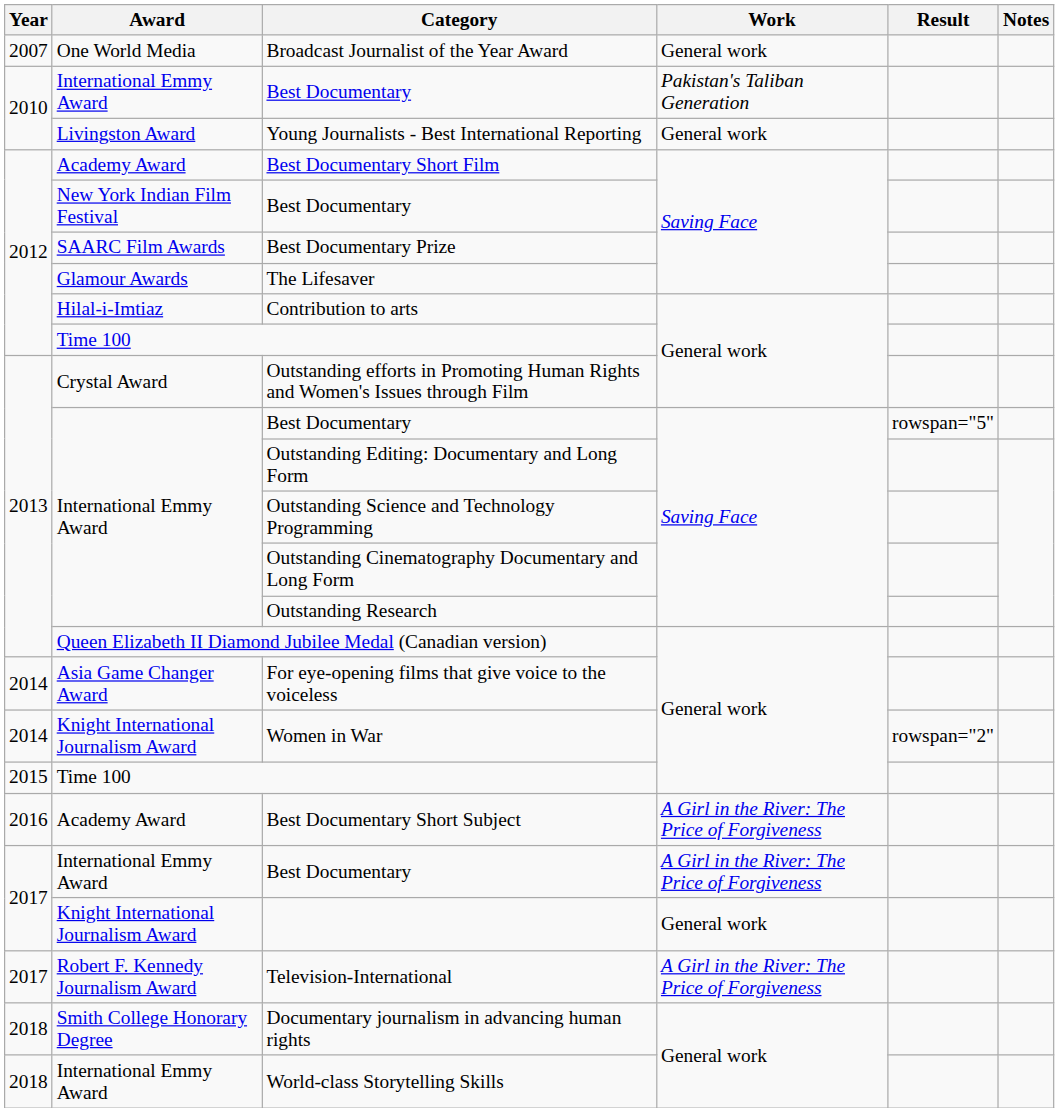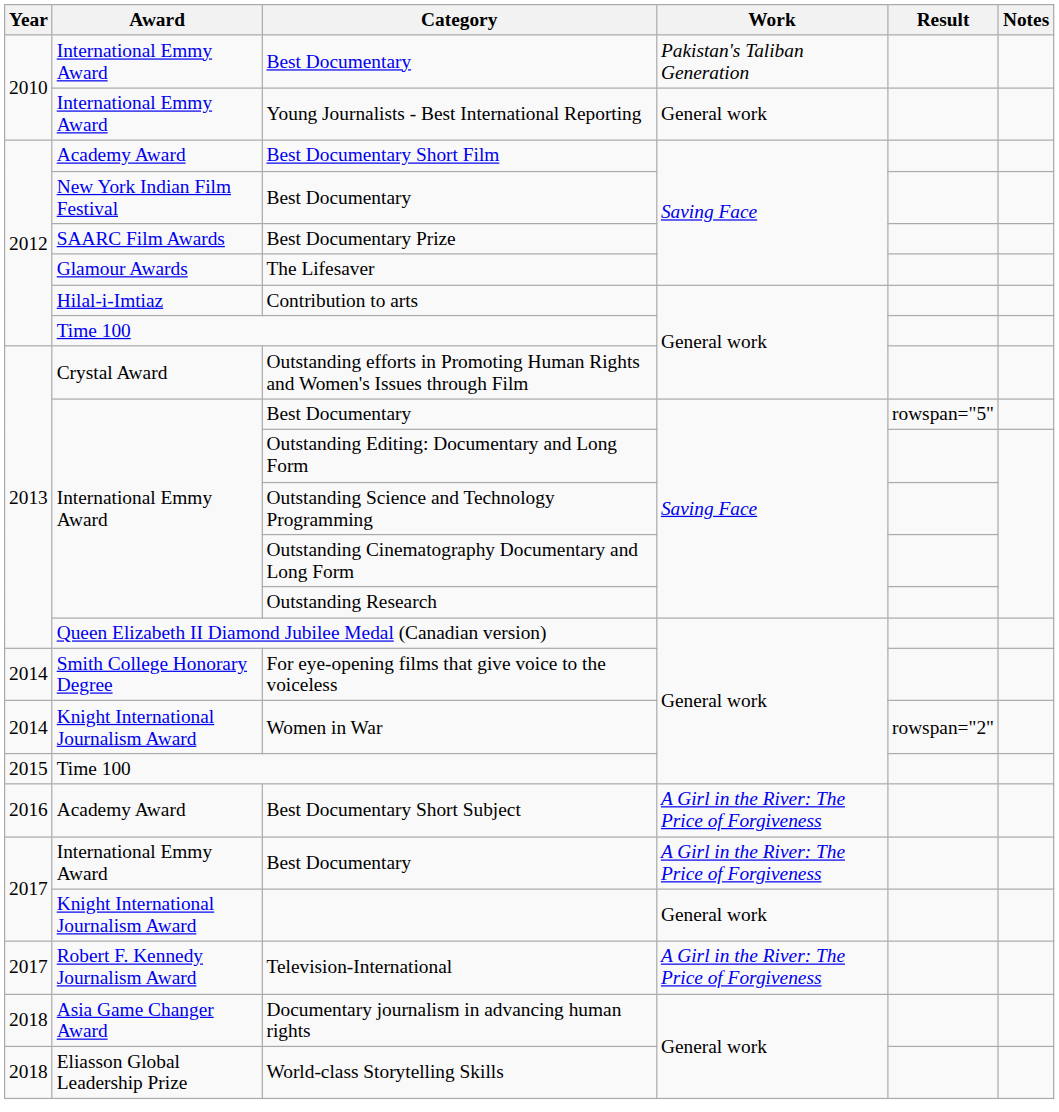- row: (28, 50)
(126, 133) Livingston Award -> (134, 113) International Emmy Award
(135, 683) Asia Game Changer Award -> (152, 674) Smith College Honorary Degree
(152, 1028) Smith College Honorary Degree -> (135, 1020) Asia Game Changer Award
(134, 1081) International Emmy Award -> (122, 1072) Eliasson Global Leadership Prize
